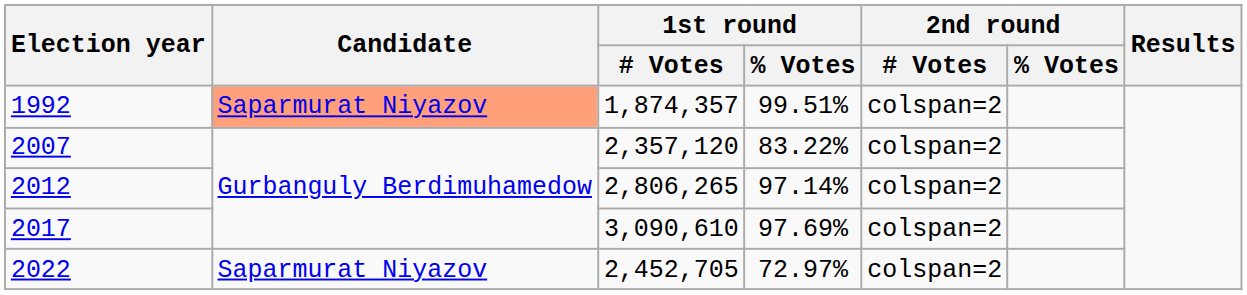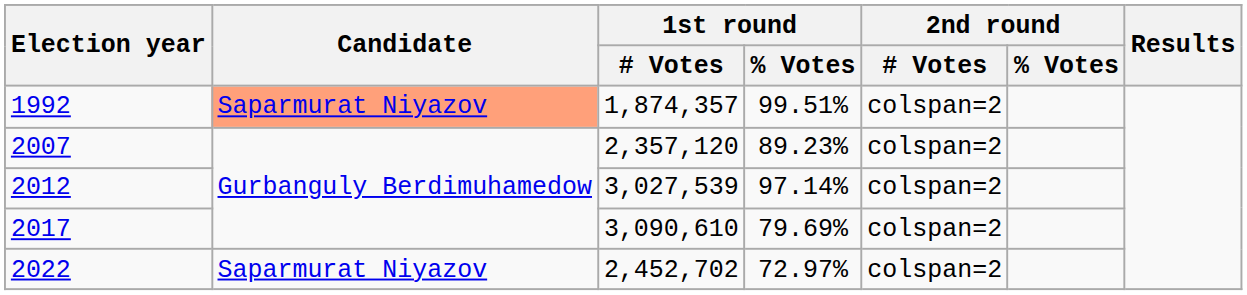(803, 147) 83.22% -> (803, 147) 89.23%
(671, 188) 2,806,265 -> (671, 188) 3,027,539
(803, 229) 97.69% -> (803, 229) 79.69%
(671, 269) 2,452,705 -> (671, 269) 2,452,702
